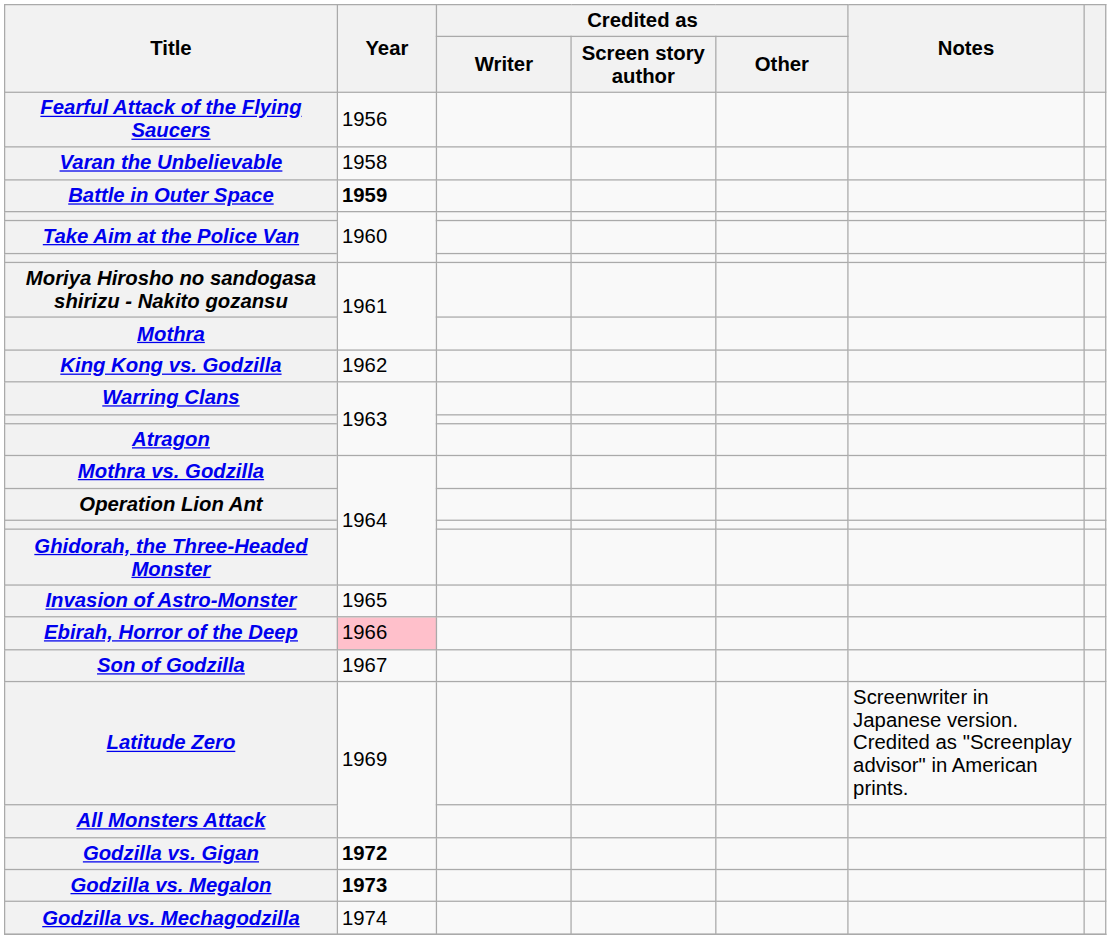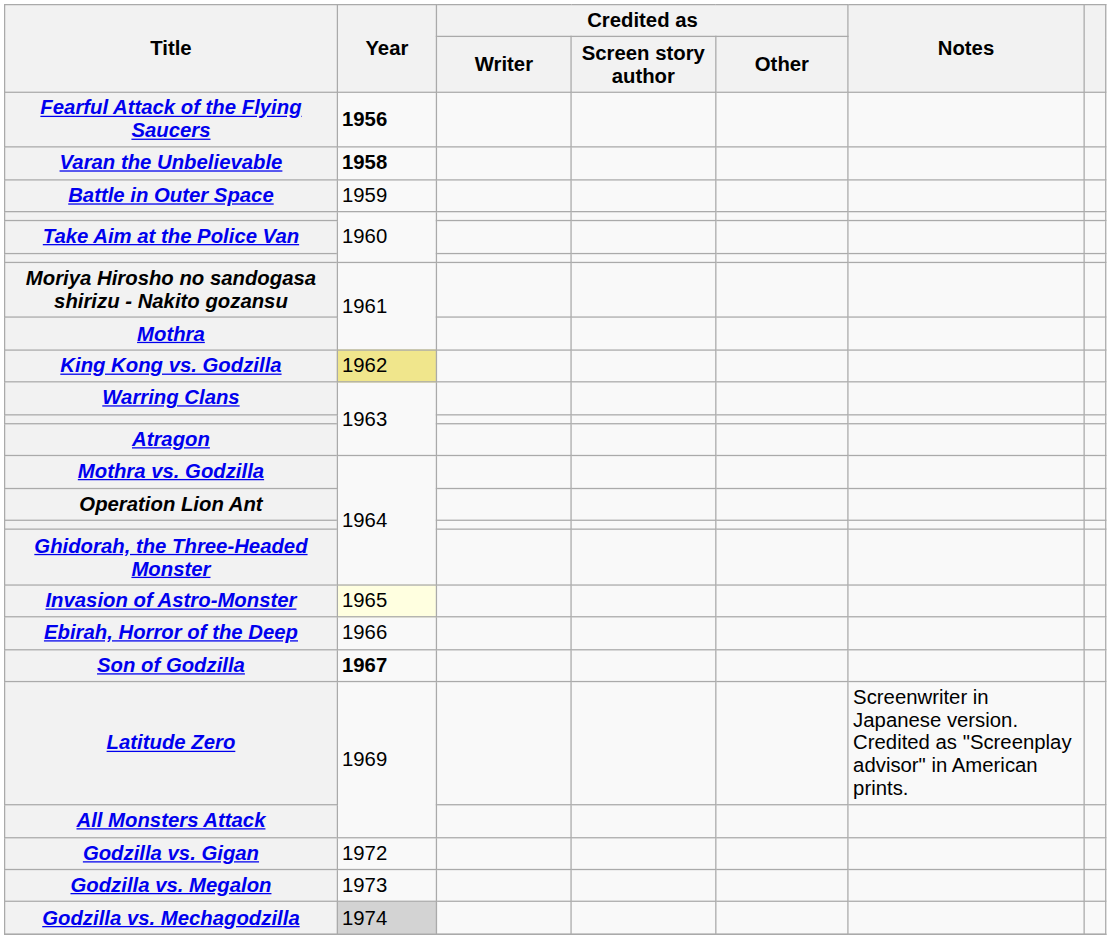(365, 119) normal -> (365, 119) bold
(365, 163) normal -> (365, 163) bold
(365, 195) bold -> (365, 195) normal
(365, 365) no background -> (365, 365) khaki background
(365, 600) no background -> (365, 600) lightyellow background
(365, 632) pink background -> (365, 632) no background
(365, 665) normal -> (365, 665) bold
(365, 853) bold -> (365, 853) normal
(365, 885) bold -> (365, 885) normal
(365, 917) no background -> (365, 917) lightgrey background
